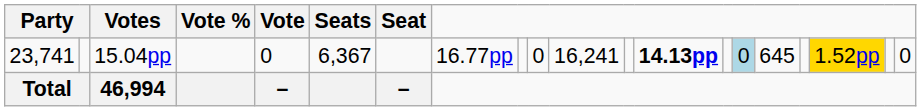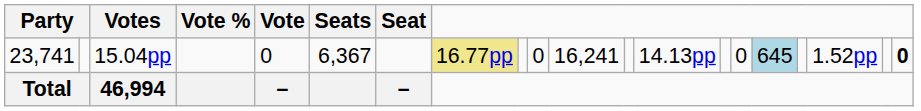(474, 55) no background -> (474, 55) khaki background
(678, 55) bold -> (677, 55) normal
(744, 55) lightblue background -> (741, 55) no background
(777, 55) no background -> (775, 55) lightblue background
(847, 55) gold background -> (845, 55) no background
(905, 55) normal -> (903, 55) bold
